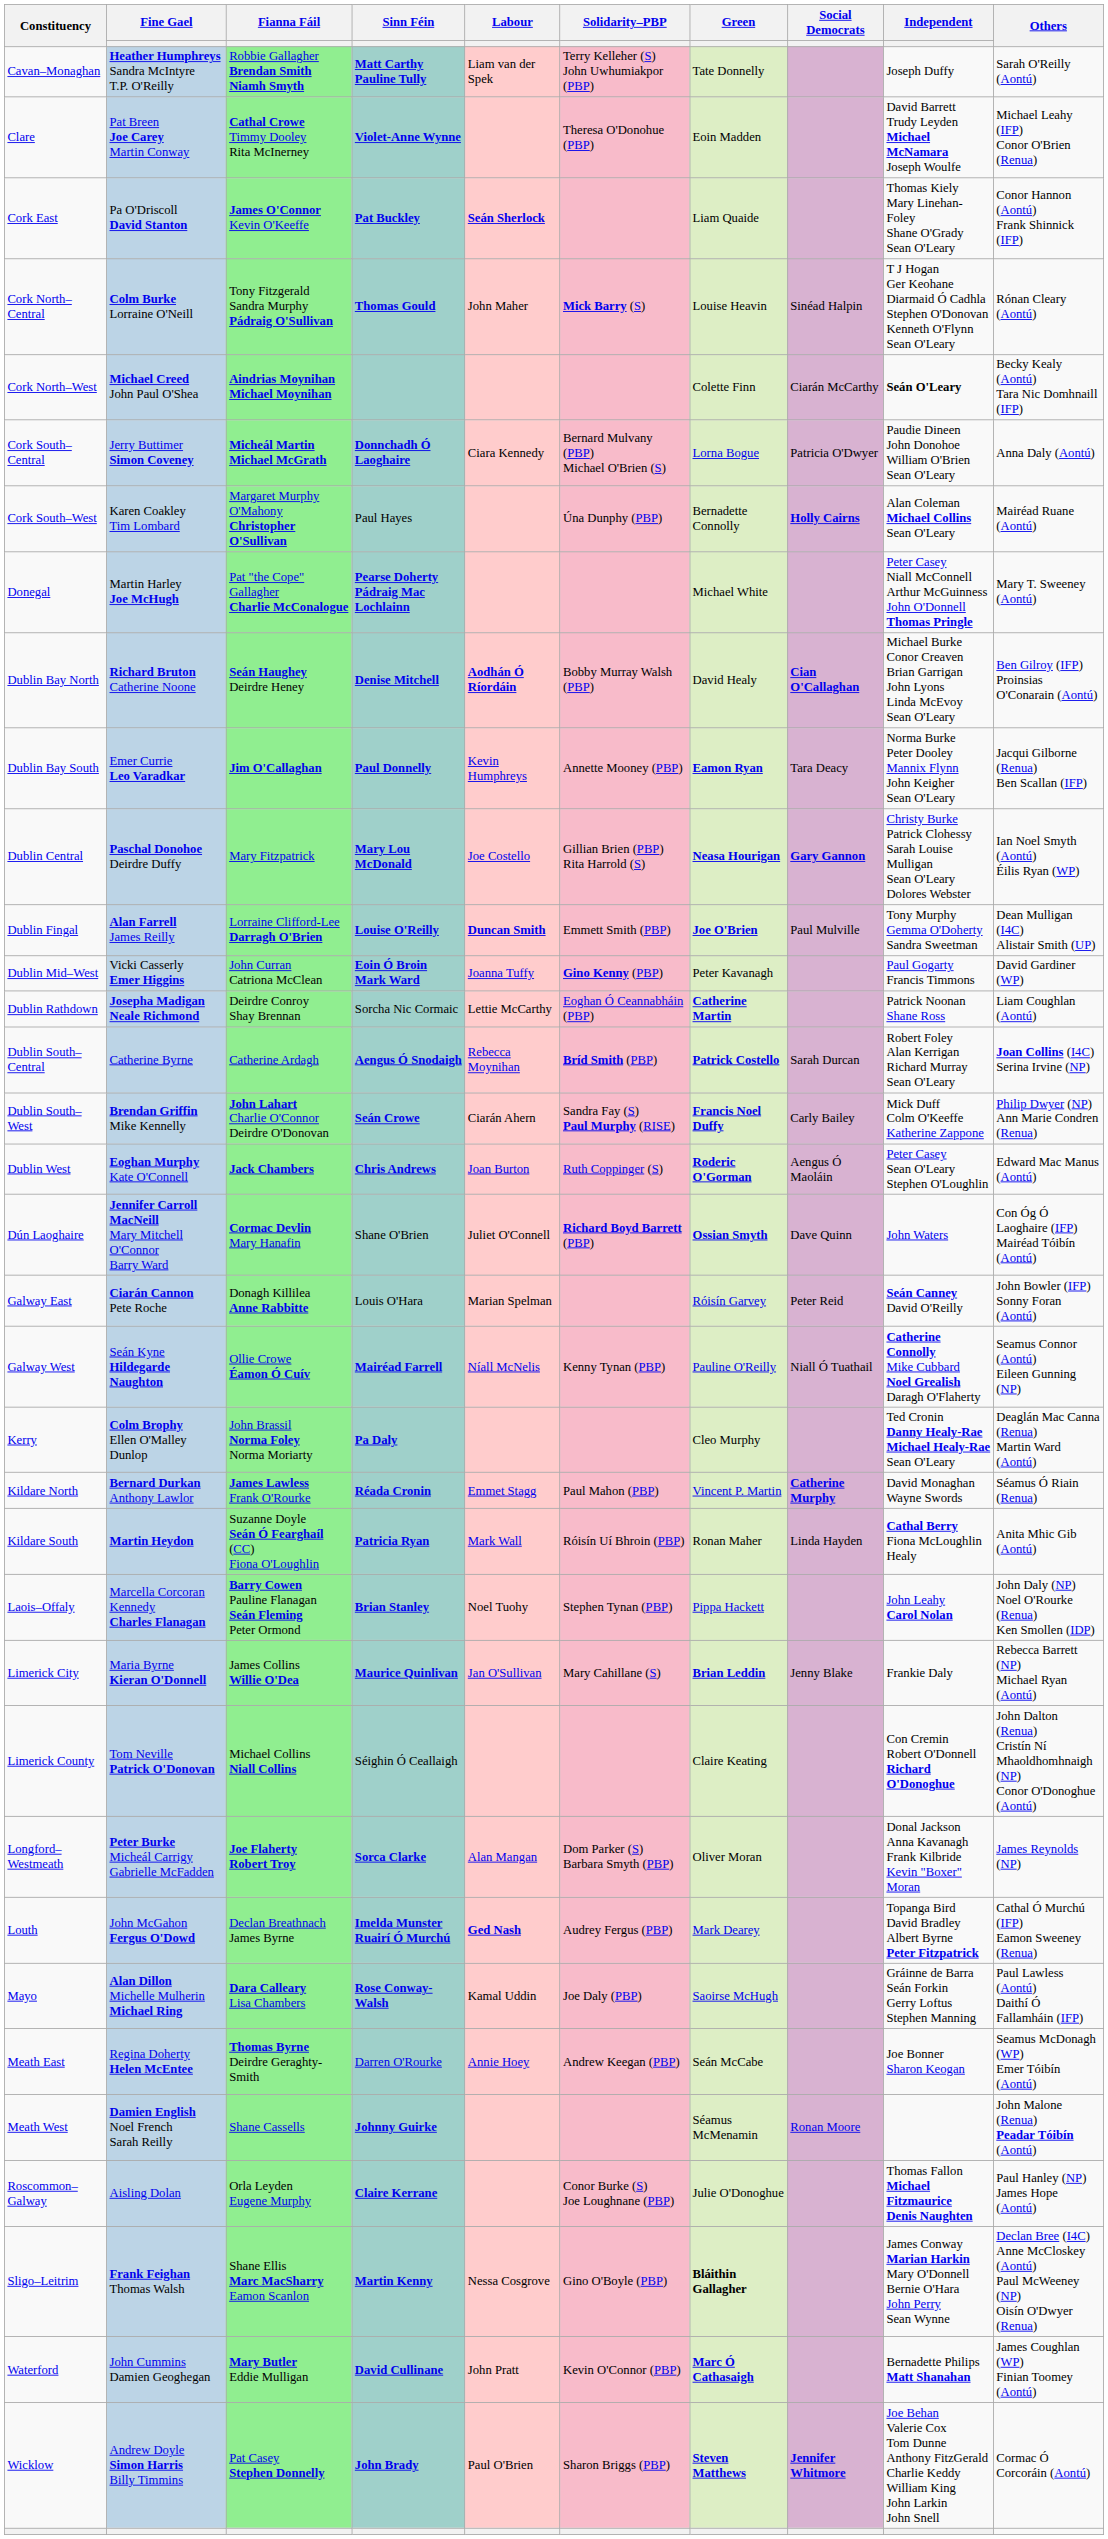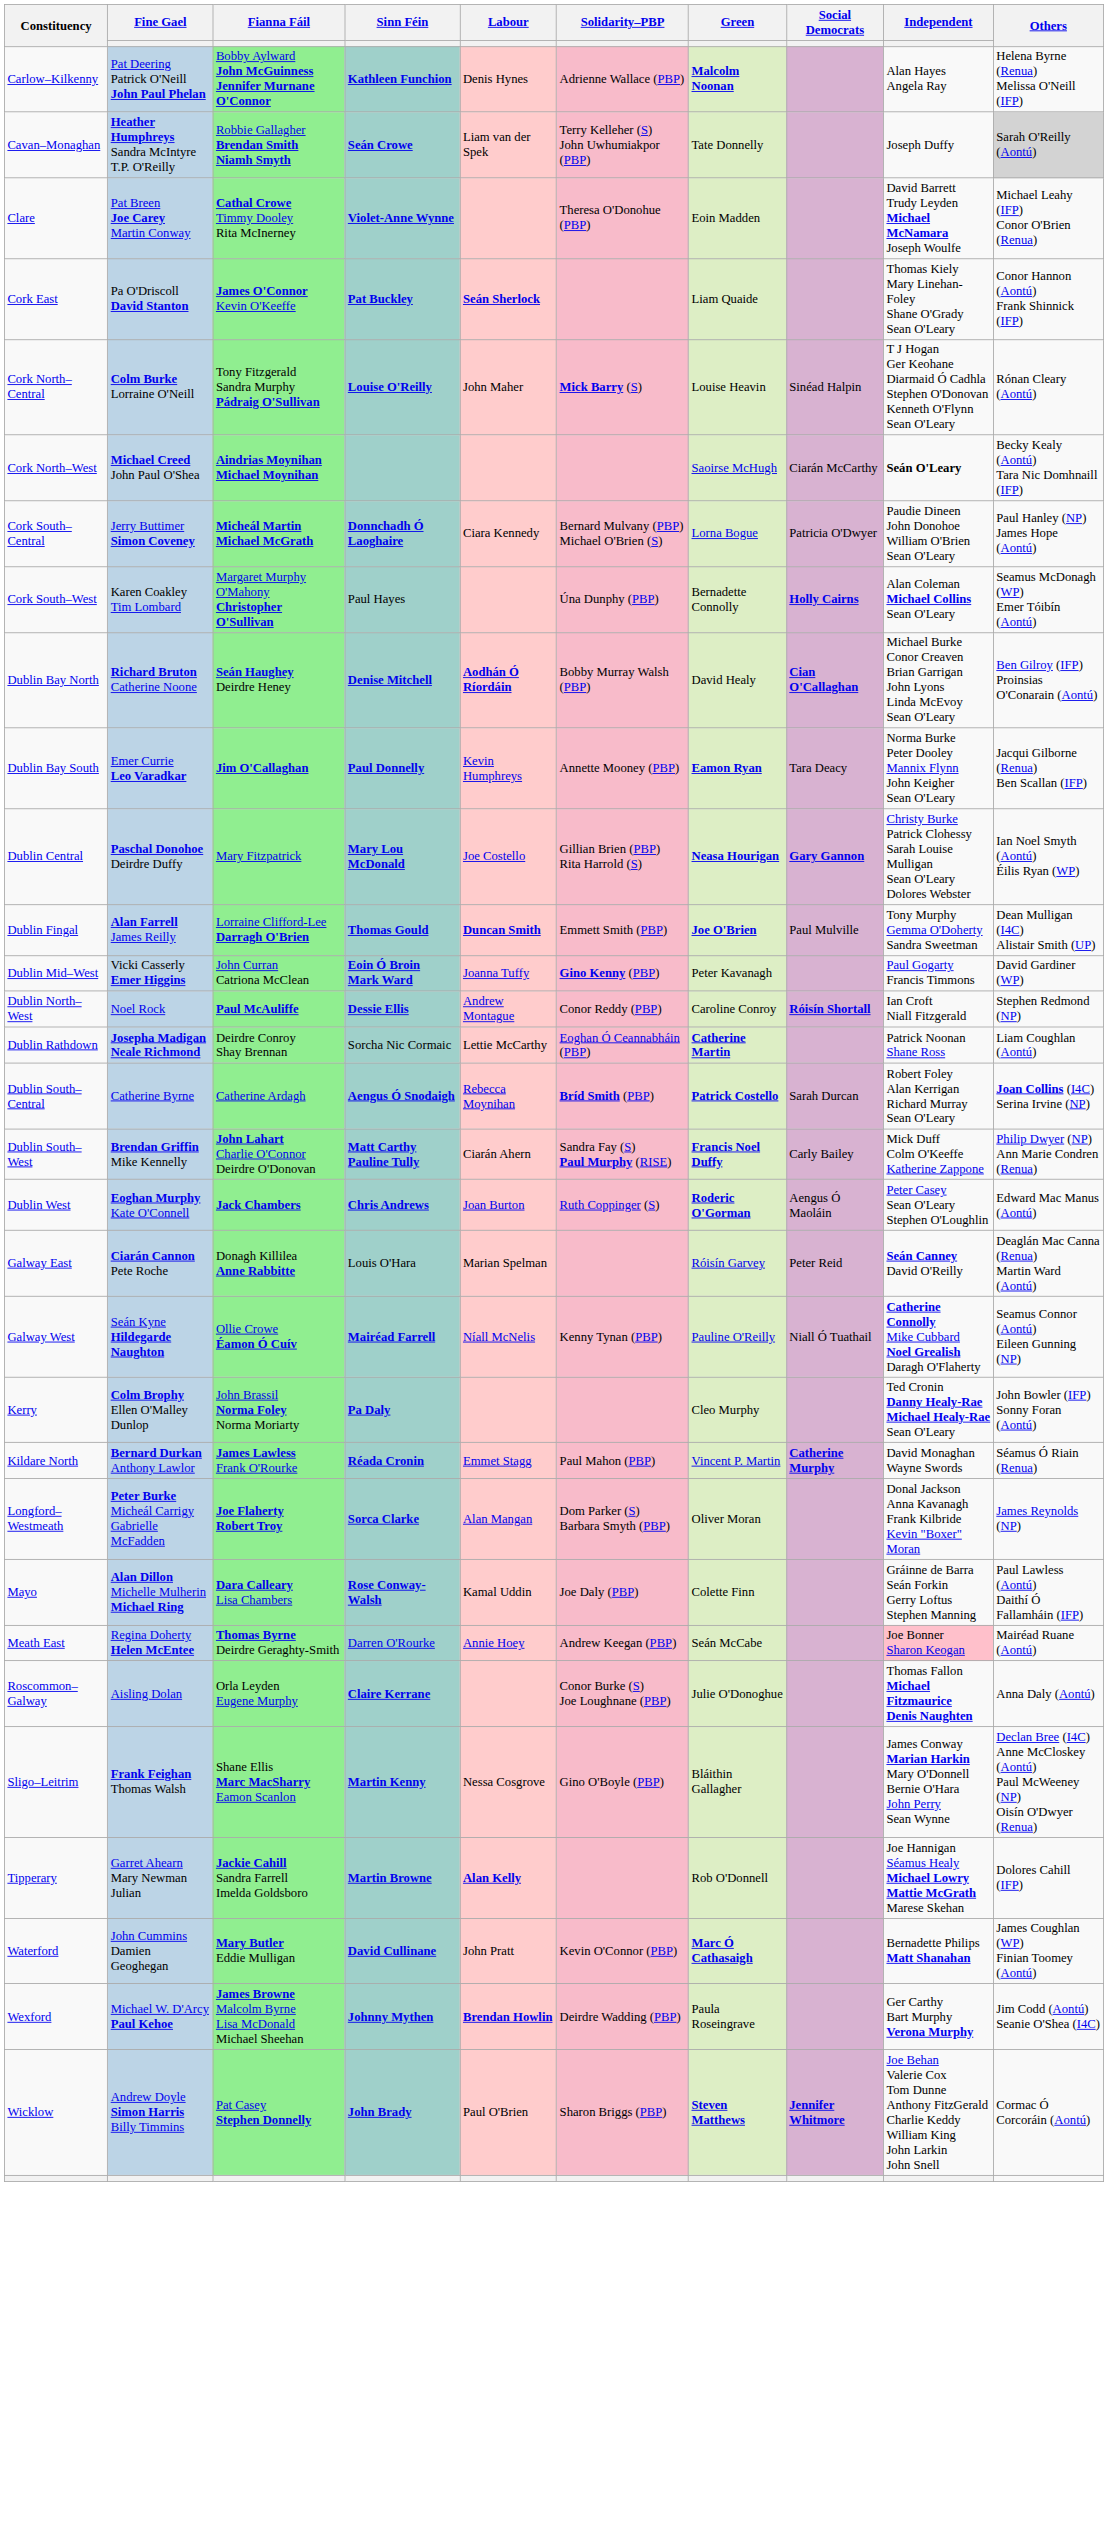+ row: (53, 79)
(391, 72) Matt Carthy Pauline Tully -> (380, 145) Seán Crowe
(1034, 72) no background -> (1034, 145) lightgrey background
(395, 306) Thomas Gould -> (390, 387) Louise O'Reilly
(724, 387) Colette Finn -> (734, 468) Saoirse McHugh
(1046, 453) Anna Daly (Aontú) -> (1041, 534) Paul Hanley (NP) James Hope (Aontú)
(1035, 519) Mairéad Ruane (Aontú) -> (1046, 599) Seamus McDonagh (WP) Emer Tóibín (Aontú)
- row: (29, 592)
(397, 930) Louise O'Reilly -> (388, 930) Thomas Gould
+ row: (45, 1009)
(387, 1118) Seán Crowe -> (384, 1154) Matt Carthy Pauline Tully
- row: (46, 1235)
(1043, 1301) John Bowler (IFP) Sonny Foran (Aontú) -> (1048, 1263) Deaglán Mac Canna (Renua) Martin Ward (Aontú)
(1048, 1440) Deaglán Mac Canna (Renua) Martin Ward (Aontú) -> (1043, 1410) John Bowler (IFP) Sonny Foran (Aontú)
- row: (43, 1541)
- row: (41, 1607)
- row: (43, 1673)
- row: (51, 1761)
- row: (23, 1930)
(735, 1996) Saoirse McHugh -> (723, 1592) Colette Finn
(926, 2062) no background -> (926, 1643) pink background
(1046, 2062) Seamus McDonagh (WP) Emer Tóibín (Aontú) -> (1035, 1643) Mairéad Ruane (Aontú)
- row: (38, 2127)
(1041, 2193) Paul Hanley (NP) James Hope (Aontú) -> (1046, 1694) Anna Daly (Aontú)
(720, 2281) bold -> (716, 1782) normal
+ row: (32, 1878)
+ row: (29, 2017)
